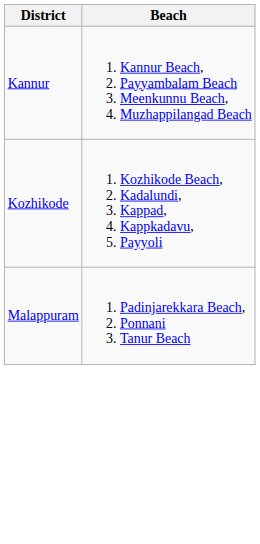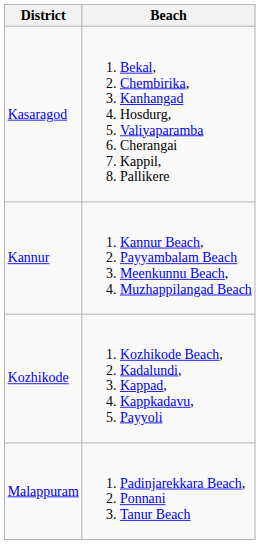+ row: (37, 114)
